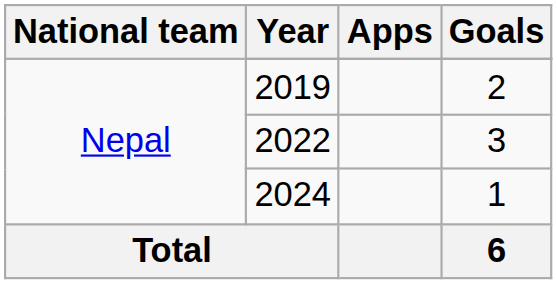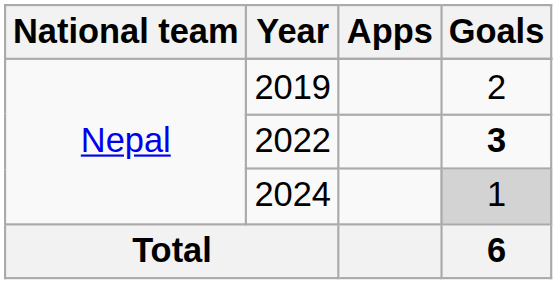(496, 140) normal -> (496, 140) bold
(496, 195) no background -> (496, 195) lightgrey background
